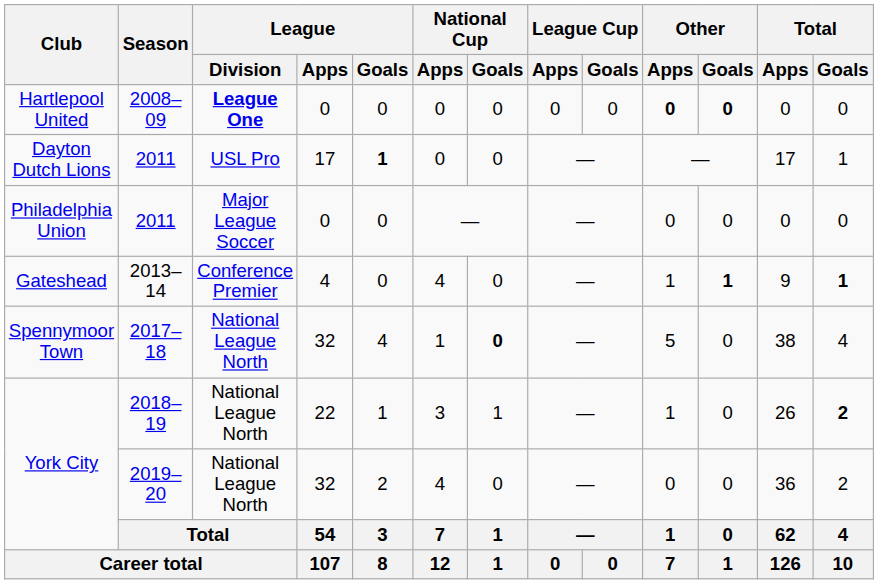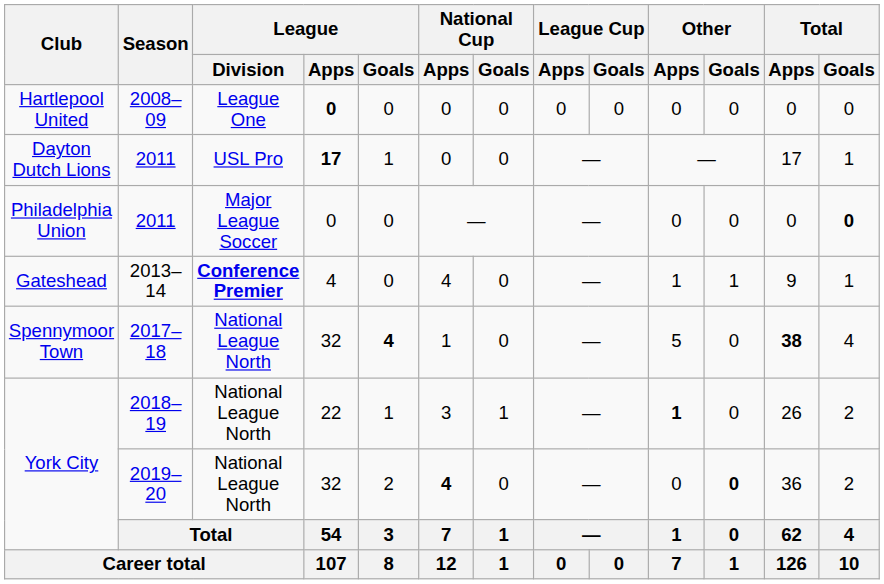(245, 109) bold -> (248, 109) normal
(325, 109) normal -> (331, 109) bold
(670, 109) bold -> (676, 109) normal
(728, 109) bold -> (734, 109) normal
(325, 159) normal -> (331, 159) bold
(382, 159) bold -> (389, 159) normal
(843, 220) normal -> (849, 220) bold
(245, 281) normal -> (248, 281) bold
(728, 281) bold -> (734, 281) normal
(843, 281) bold -> (849, 281) normal
(382, 341) normal -> (389, 341) bold
(498, 341) bold -> (504, 341) normal
(785, 341) normal -> (791, 341) bold
(670, 413) normal -> (676, 413) bold
(843, 413) bold -> (849, 413) normal
(440, 484) normal -> (446, 484) bold
(728, 484) normal -> (734, 484) bold
